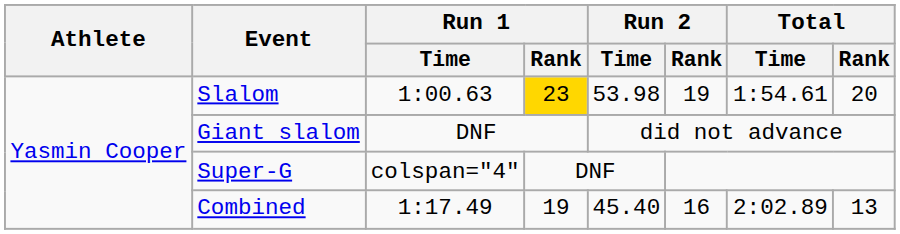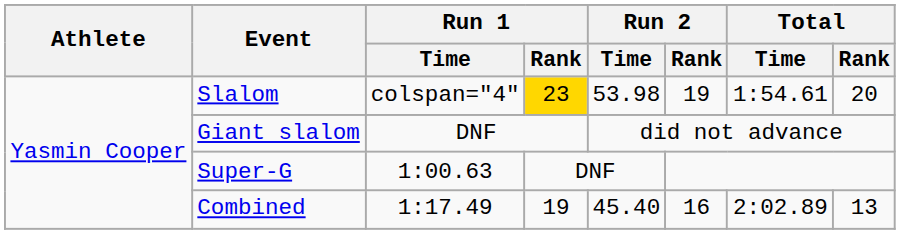(445, 95) 1:00.63 -> (445, 95) colspan="4"
(445, 171) colspan="4" -> (445, 171) 1:00.63
